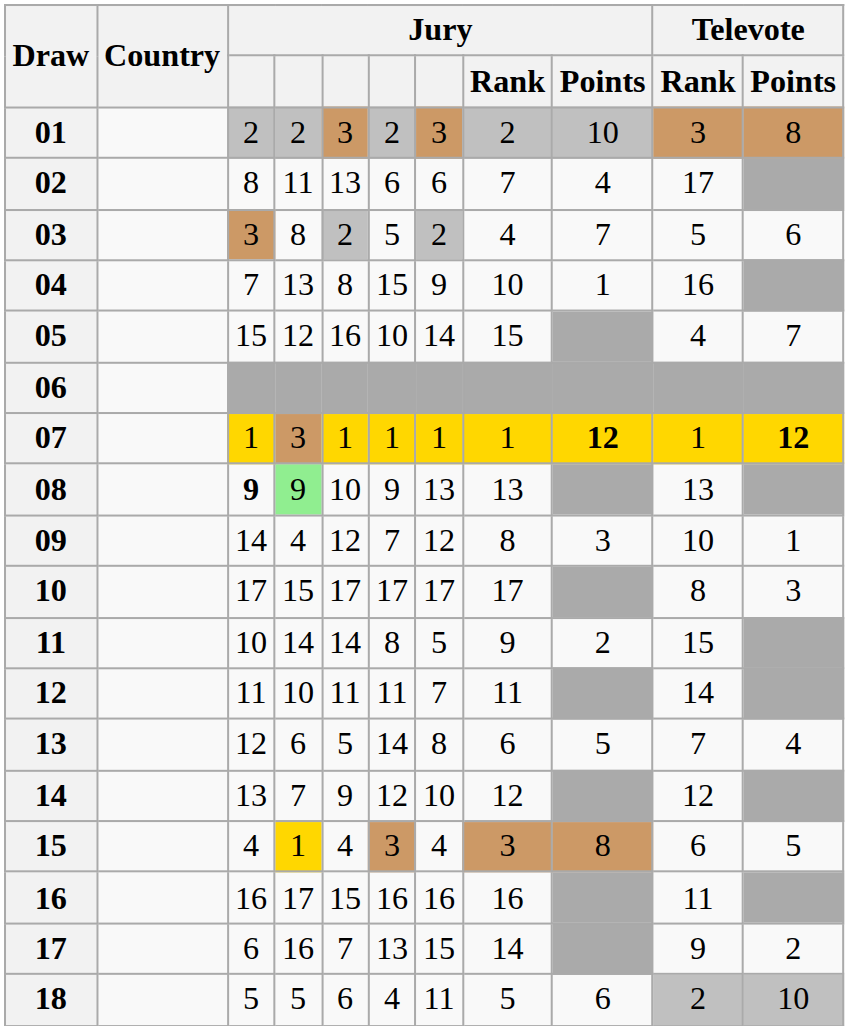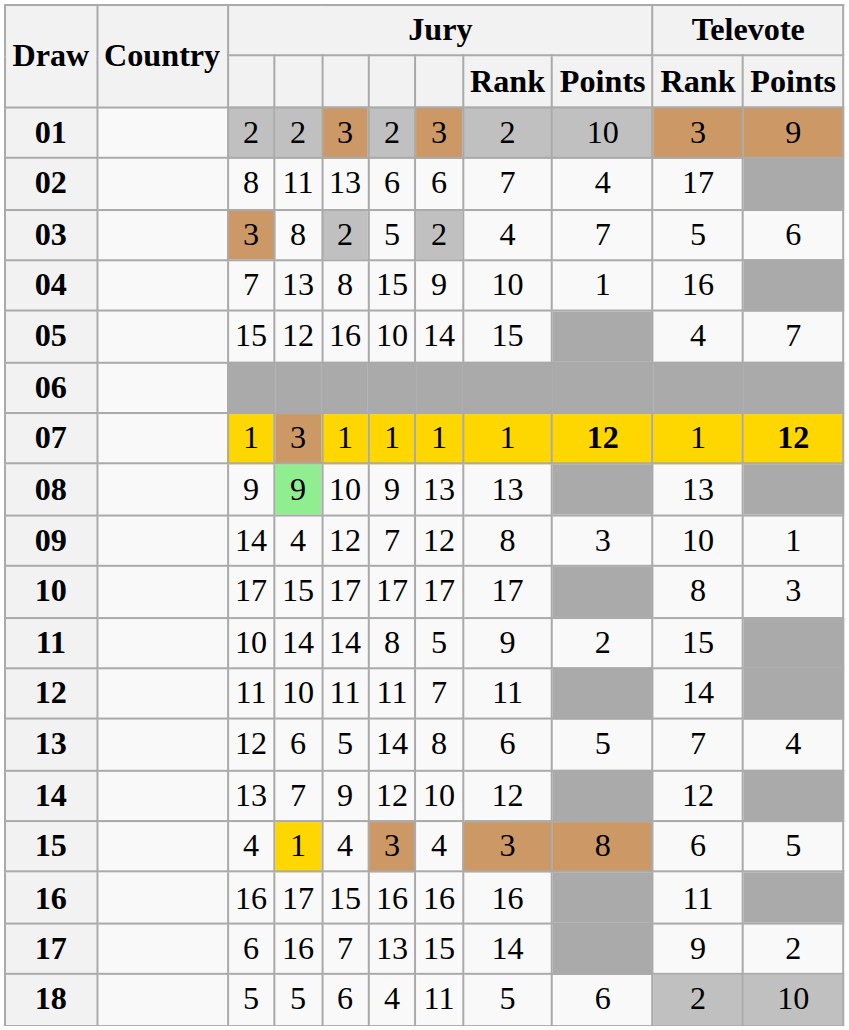(793, 132) 8 -> (793, 132) 9
(251, 489) bold -> (251, 489) normal
